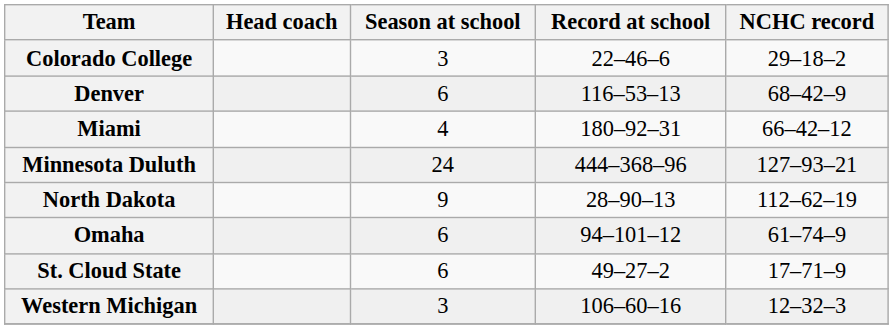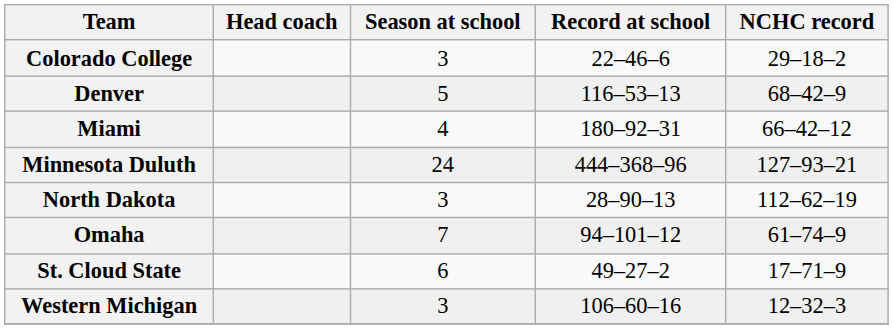(443, 93) 6 -> (443, 93) 5
(443, 199) 9 -> (443, 199) 3
(443, 235) 6 -> (443, 235) 7
